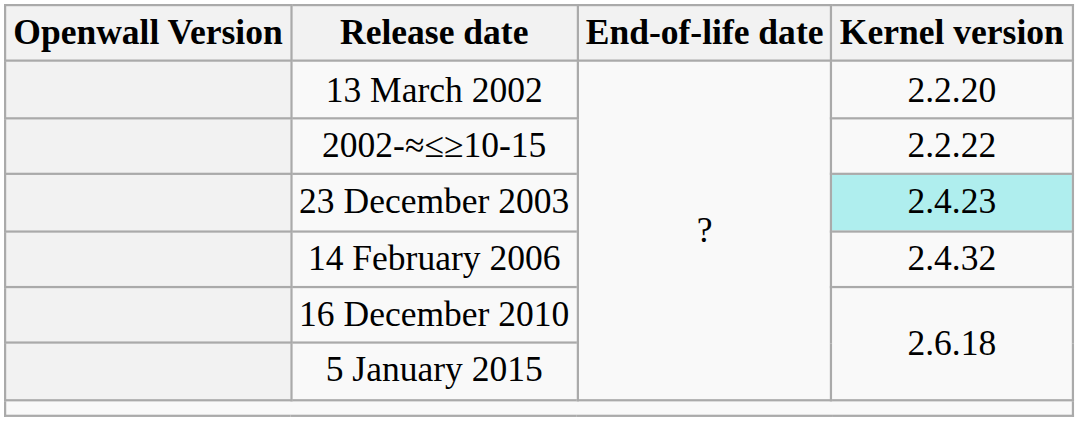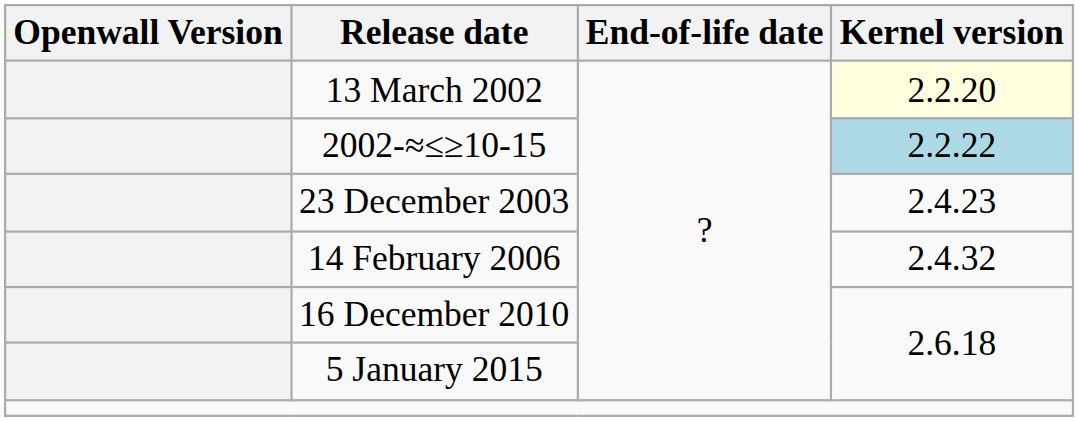(952, 88) no background -> (952, 88) lightyellow background
(952, 145) no background -> (952, 145) lightblue background
(952, 201) paleturquoise background -> (952, 201) no background
